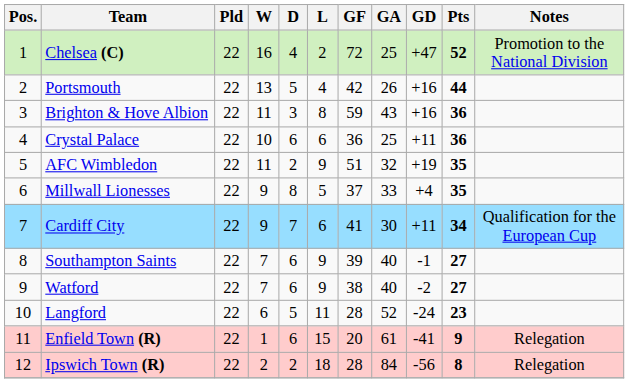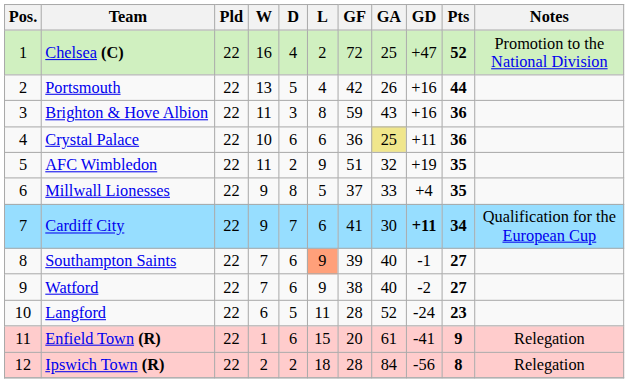(389, 139) no background -> (389, 139) khaki background
(424, 226) normal -> (424, 226) bold
(322, 261) no background -> (322, 261) lightsalmon background
